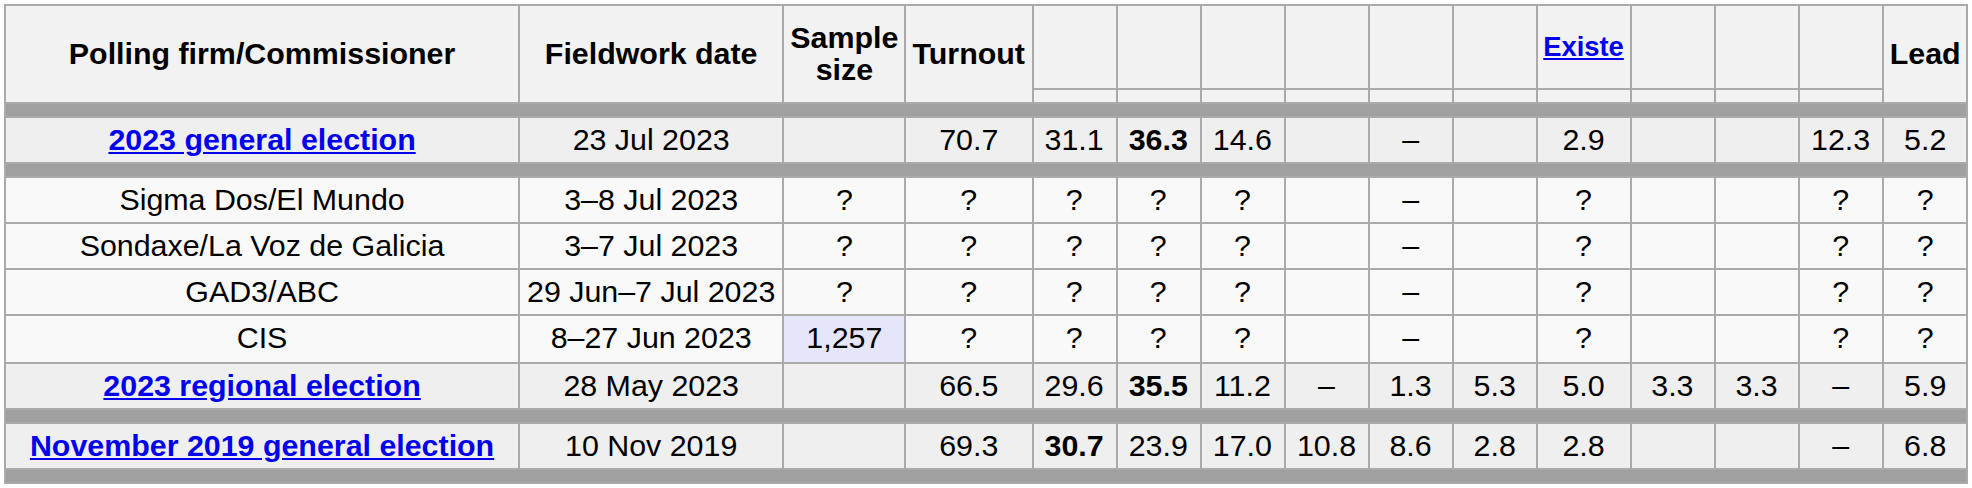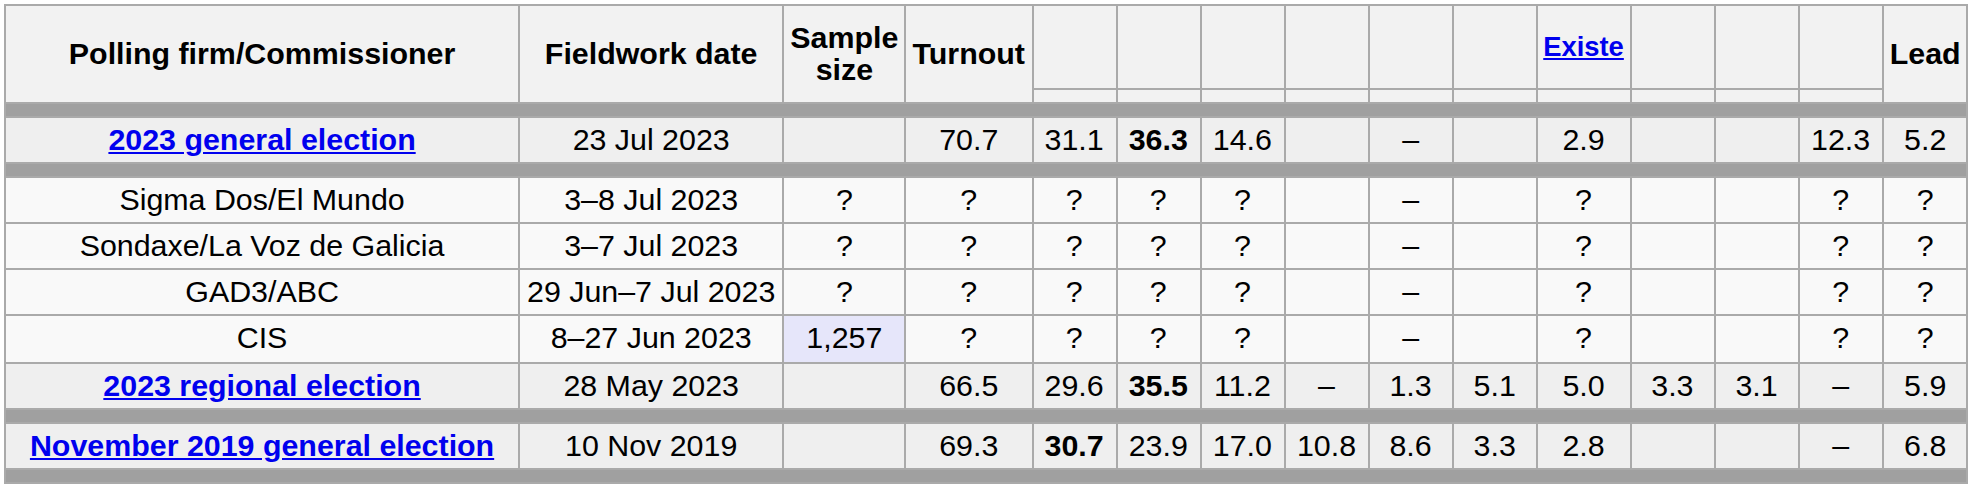(1495, 384) 5.3 -> (1495, 384) 5.1
(1756, 384) 3.3 -> (1756, 384) 3.1
(1495, 444) 2.8 -> (1495, 444) 3.3
